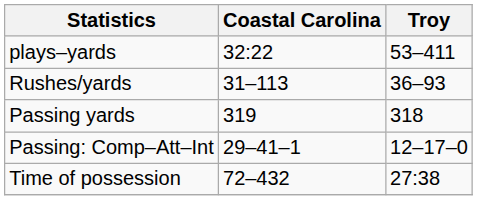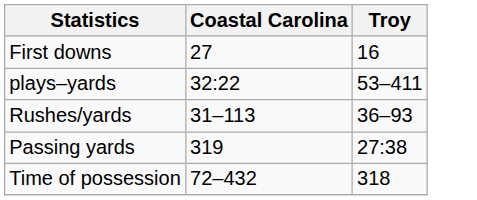+ row: (60, 52)
(407, 115) 318 -> (382, 147) 27:38
- row: (112, 147)
(415, 178) 27:38 -> (374, 178) 318
